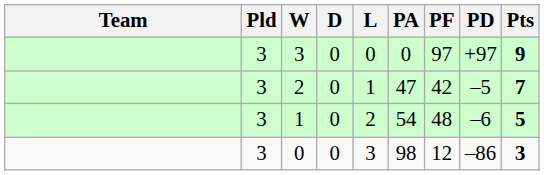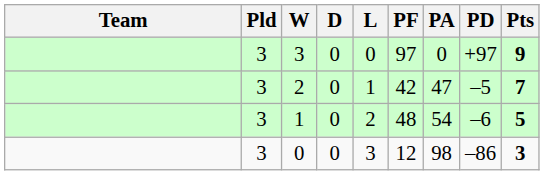columns swapped: (442, 20) <-> (406, 20)
